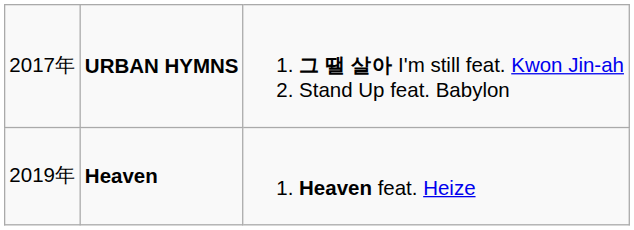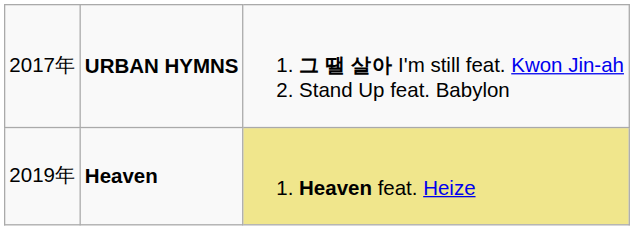(436, 188) no background -> (436, 188) khaki background
